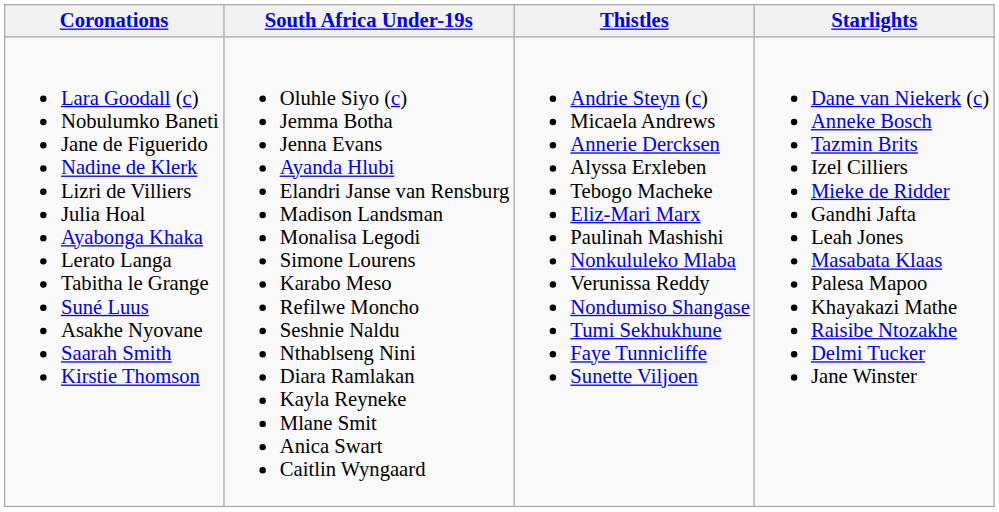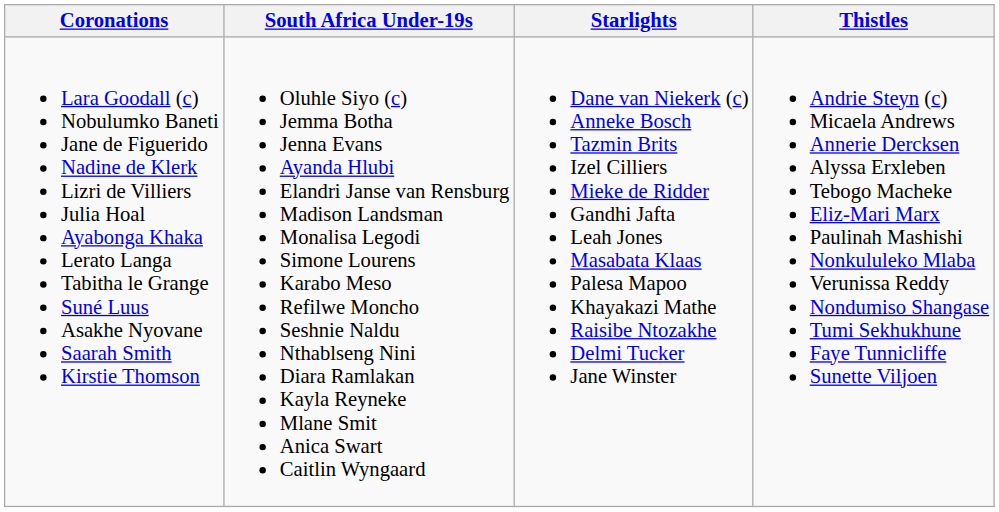columns swapped: (874, 20) <-> (634, 20)
